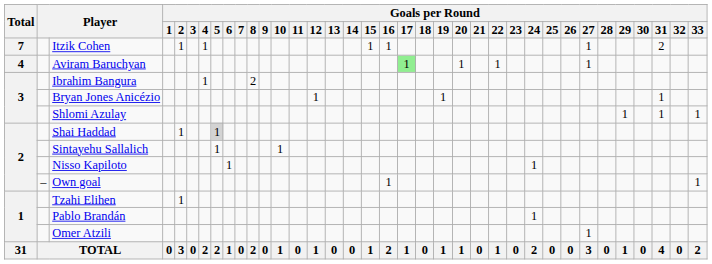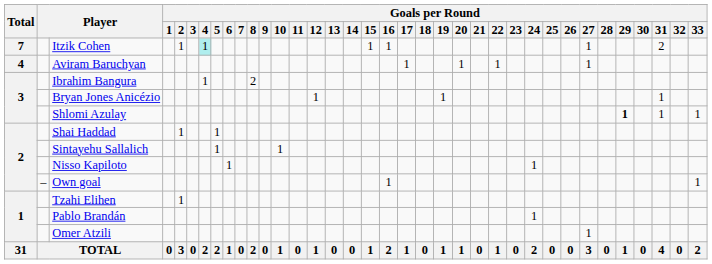(205, 47) no background -> (205, 47) paleturquoise background
(407, 64) lightgreen background -> (407, 64) no background
(625, 115) normal -> (625, 115) bold
(217, 131) lightgrey background -> (217, 131) no background
